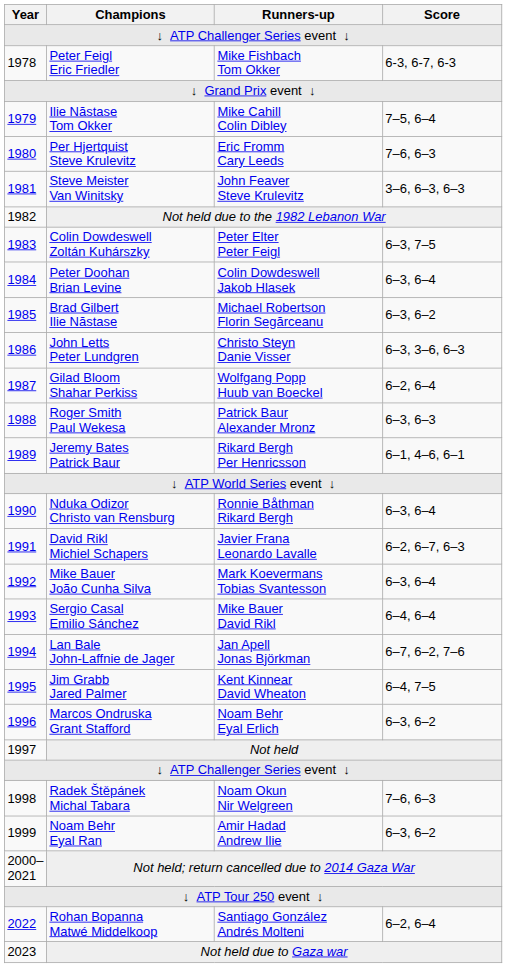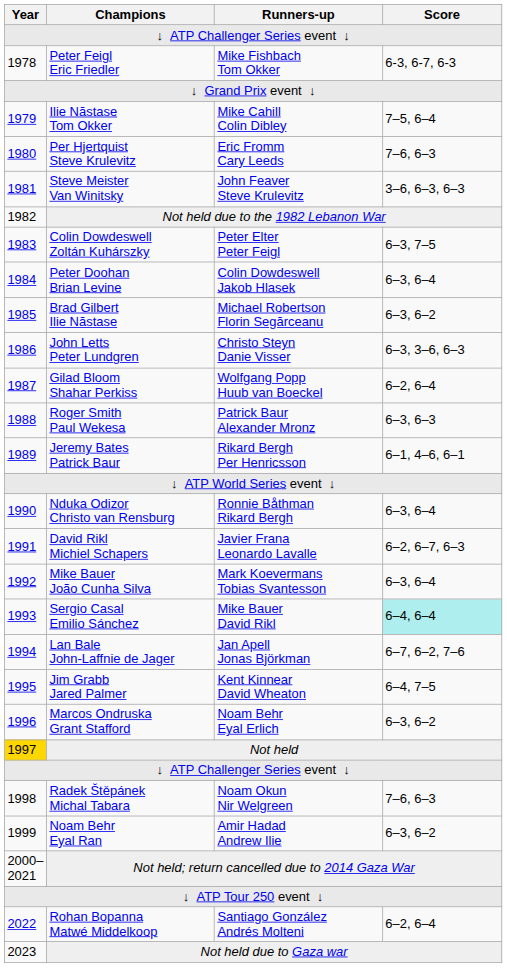(411, 616) no background -> (411, 616) paleturquoise background
(22, 749) no background -> (22, 749) gold background
